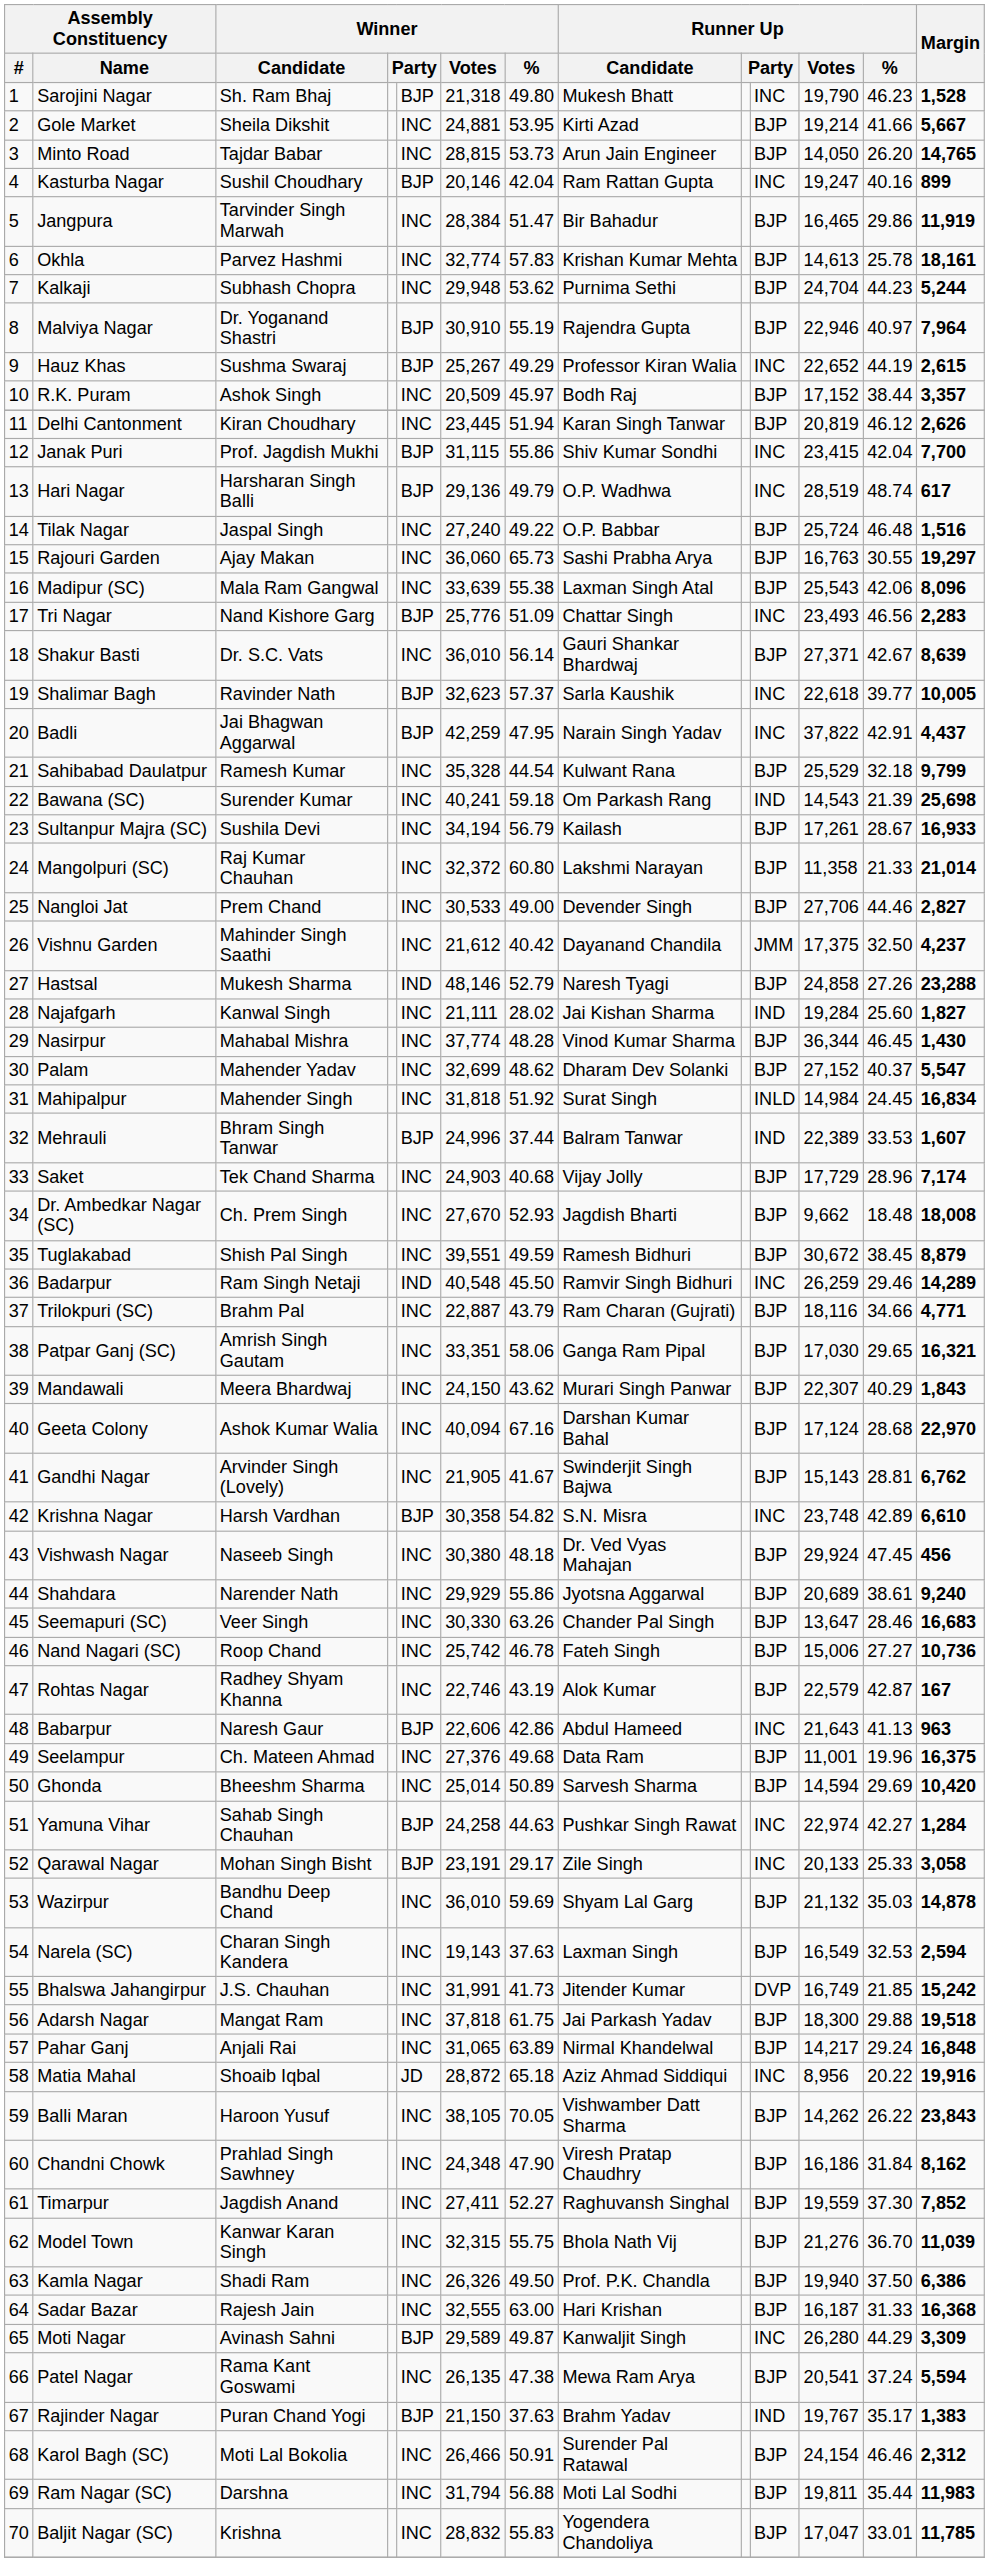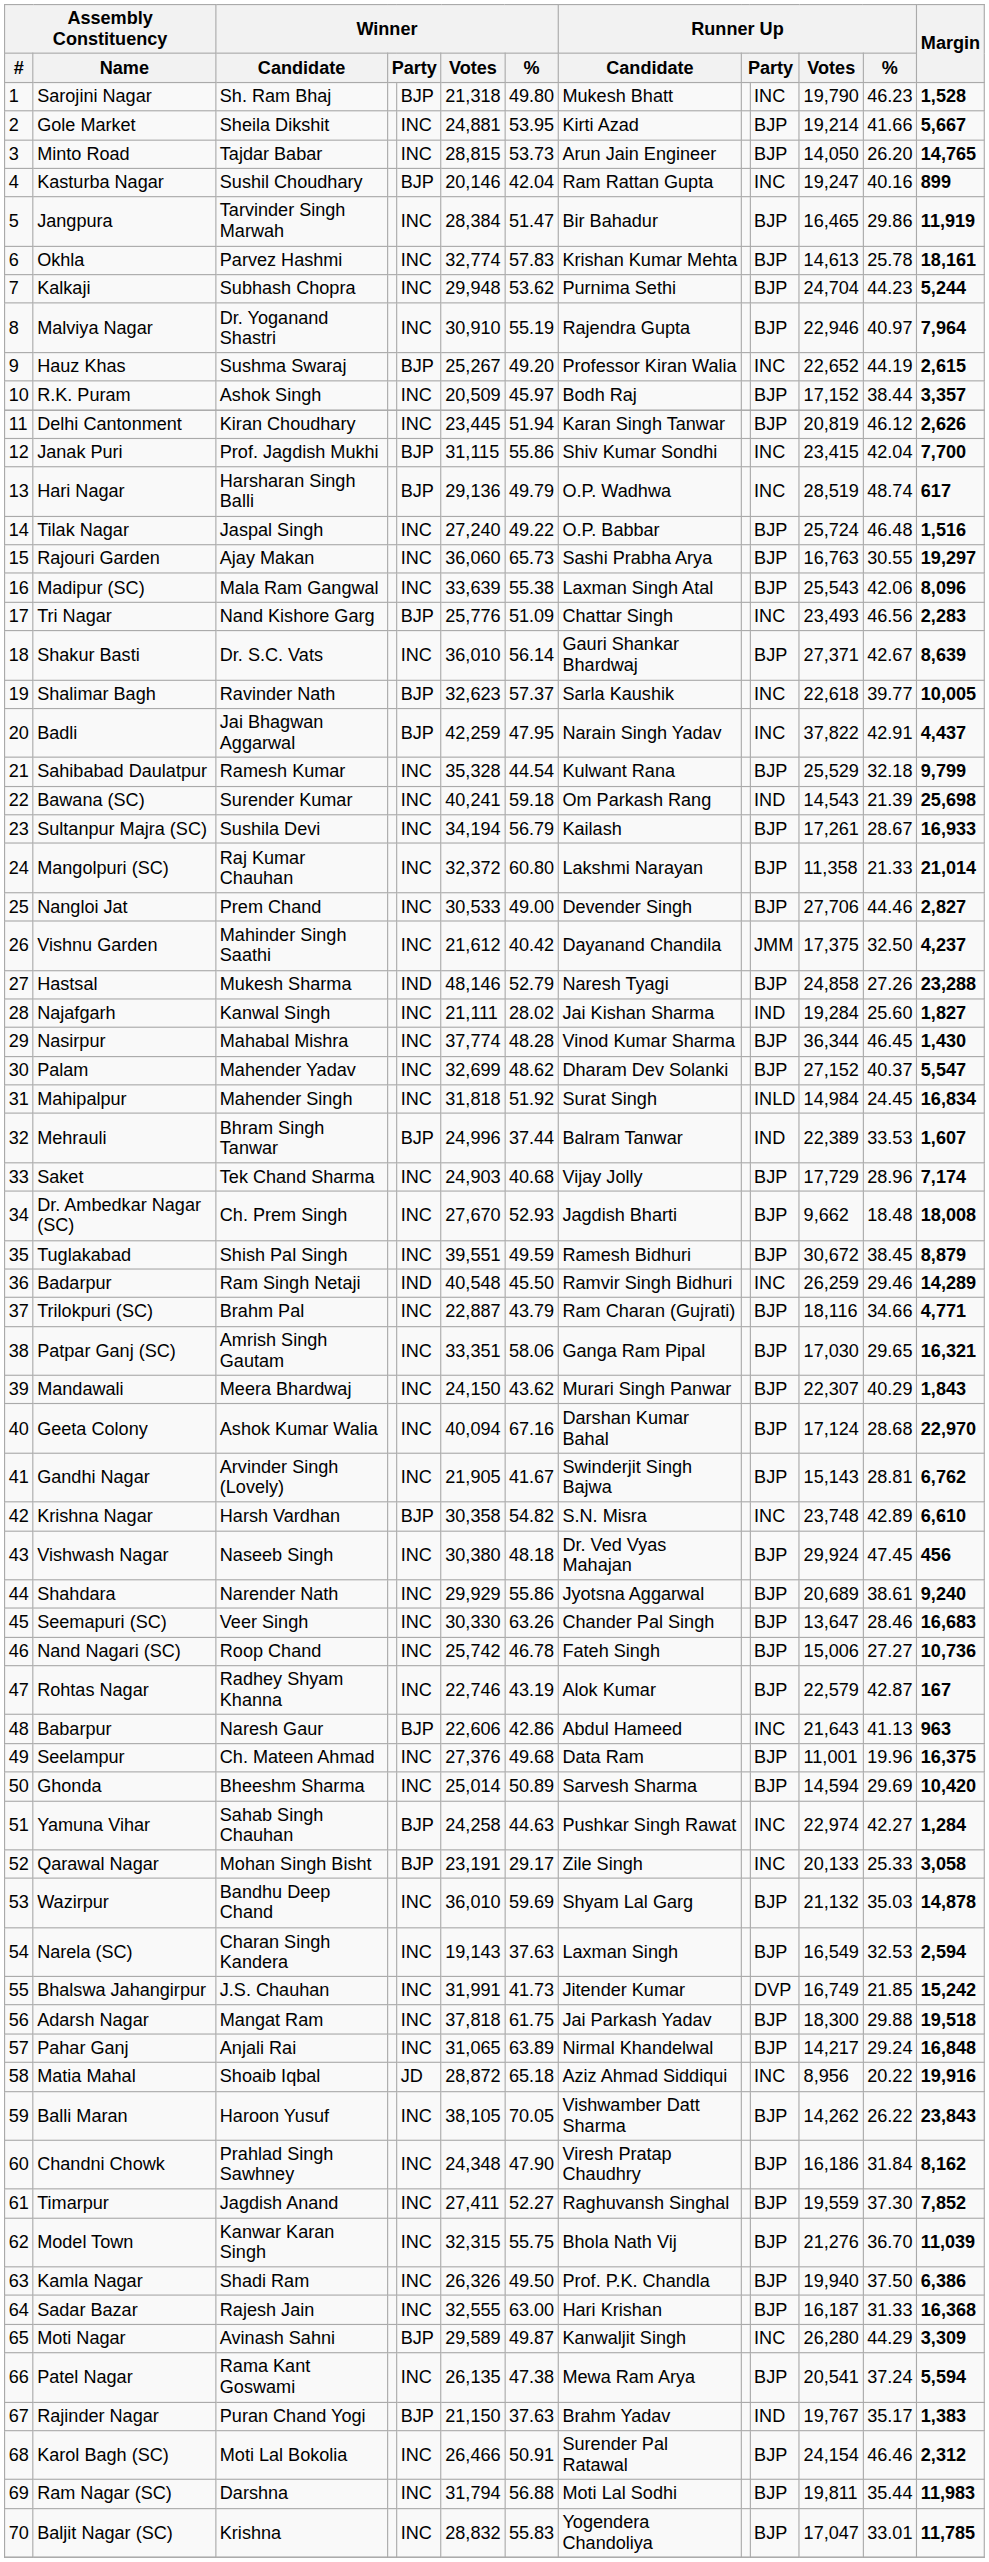(417, 327) BJP -> (416, 327) INC
(532, 366) 49.29 -> (532, 366) 49.20
